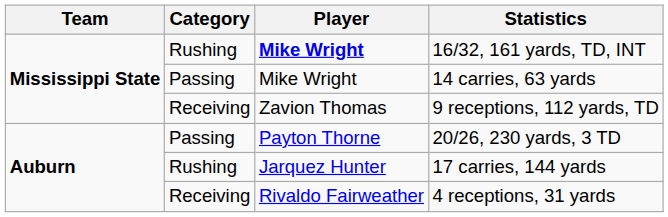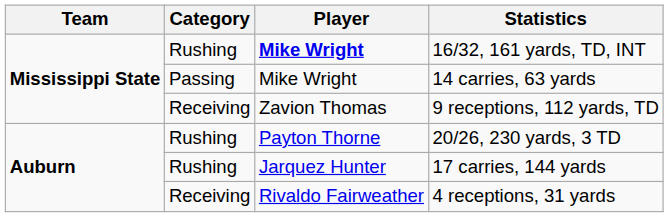(202, 137) Passing -> (203, 137) Rushing
